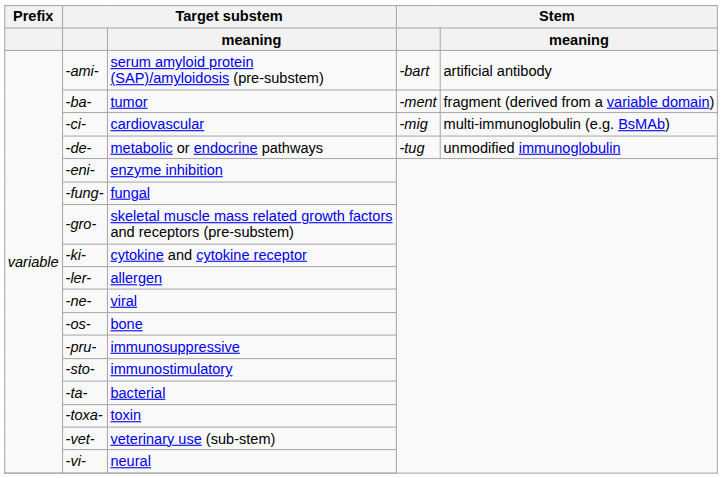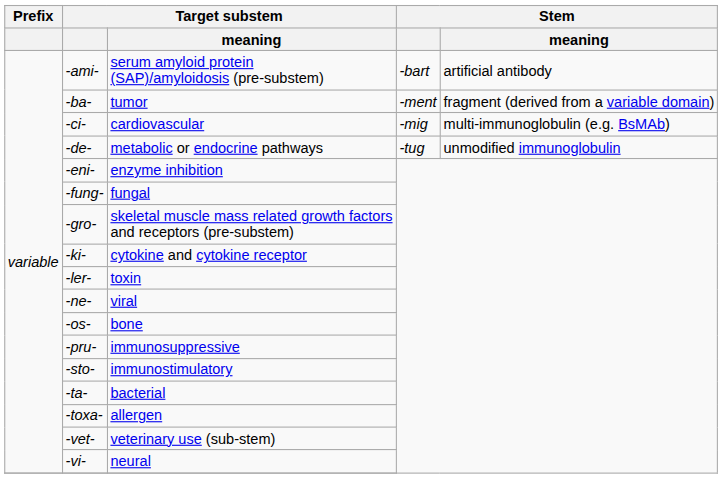(136, 278) allergen -> (126, 278) toxin
(126, 416) toxin -> (136, 416) allergen
